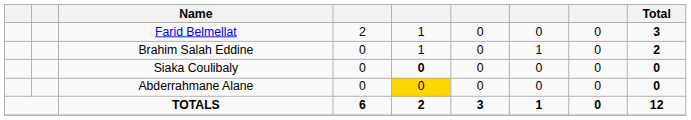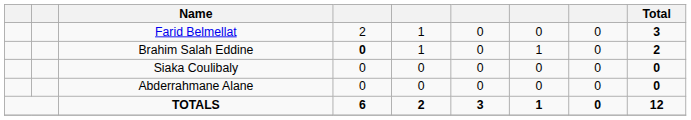(362, 50) normal -> (362, 50) bold
(421, 68) bold -> (421, 68) normal
(421, 86) gold background -> (421, 86) no background
